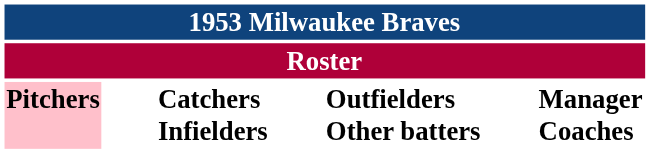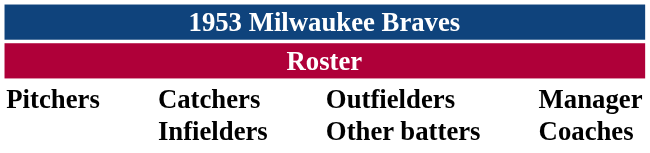(53, 99) pink background -> (53, 99) no background
